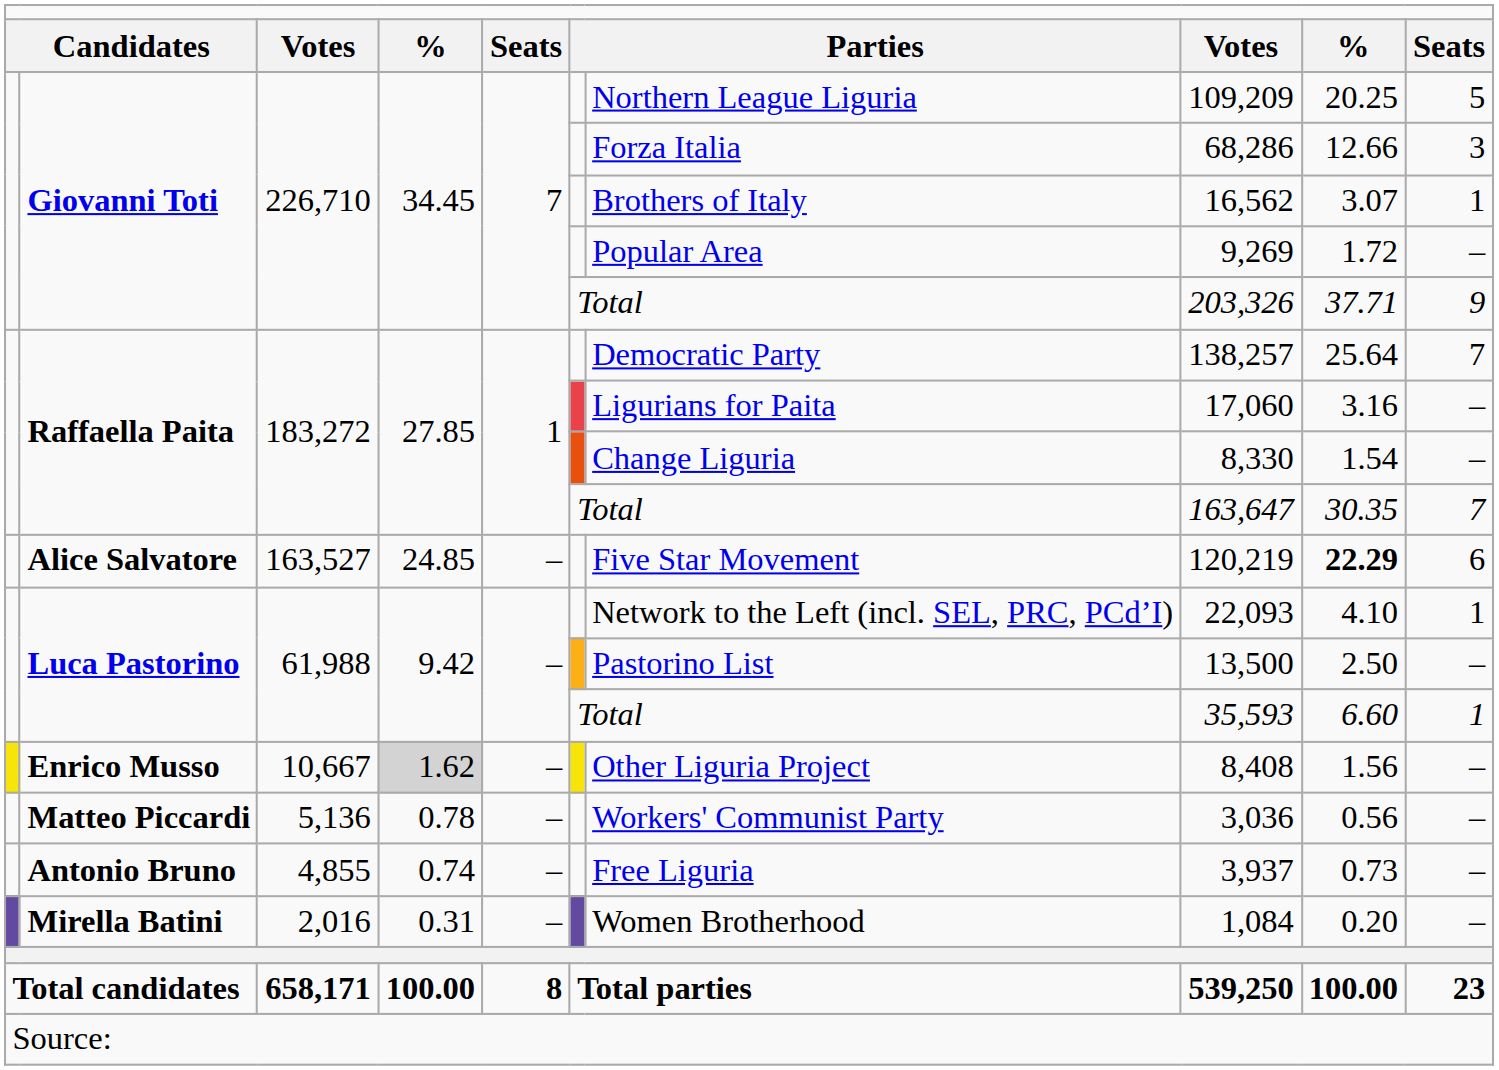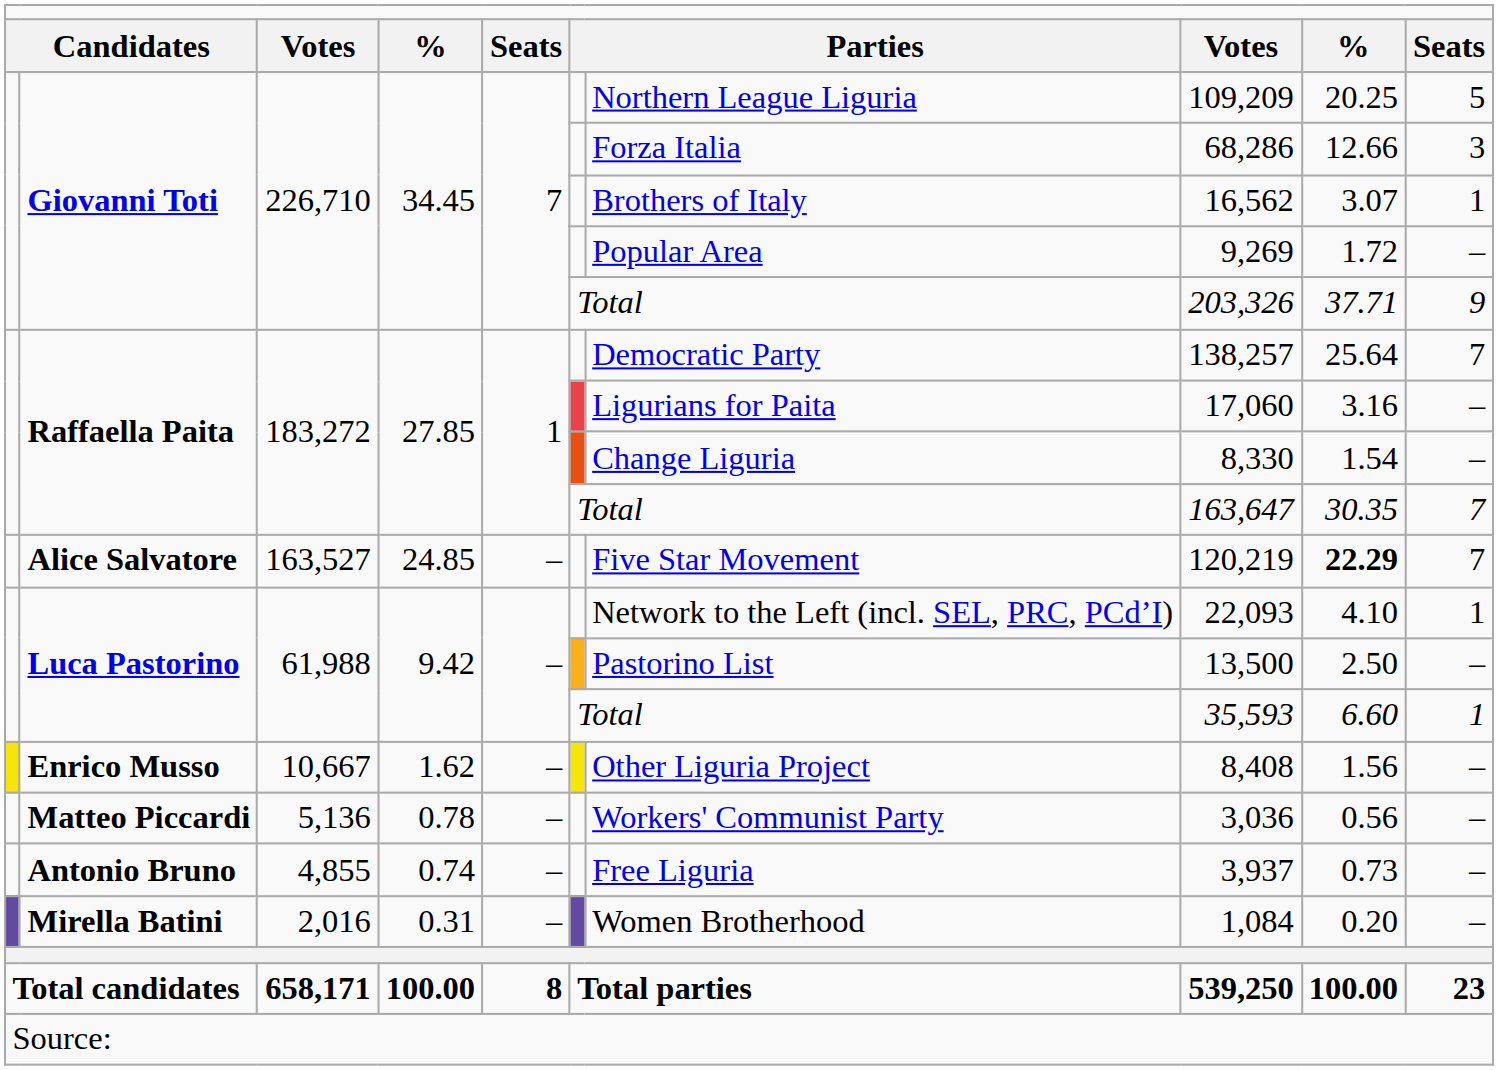(1477, 560) 6 -> (1477, 560) 7
(447, 766) lightgrey background -> (447, 766) no background
